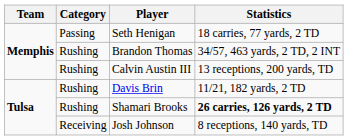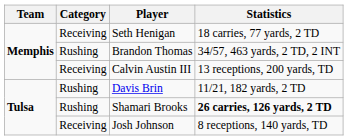(77, 32) Passing -> (83, 32) Receiving
(79, 70) Rushing -> (83, 70) Receiving
